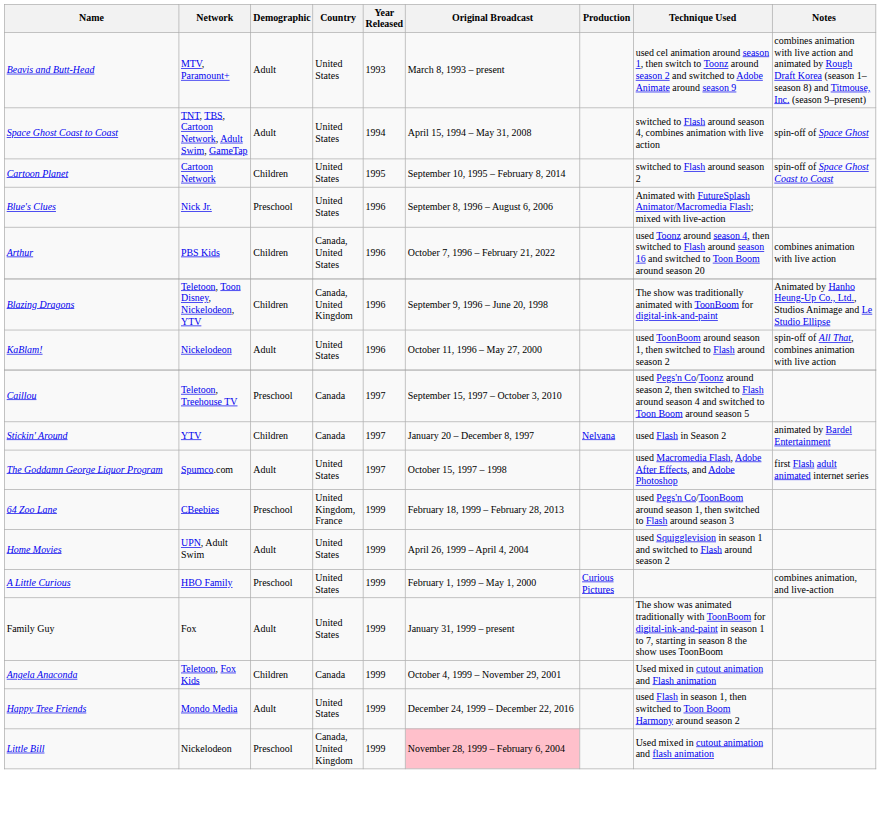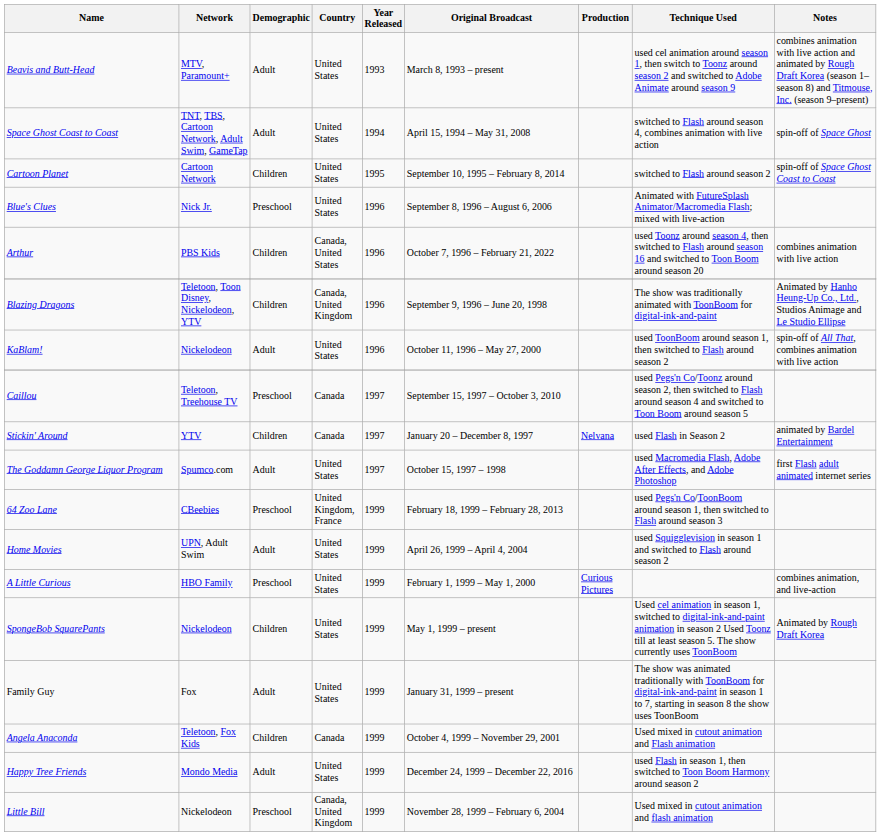+ row: (56, 629)
(486, 749) pink background -> (485, 812) no background
